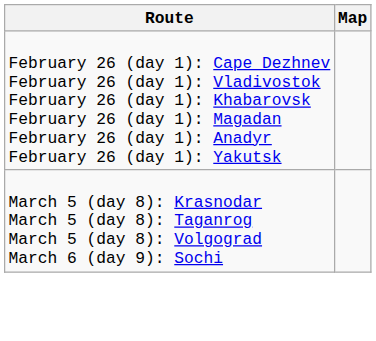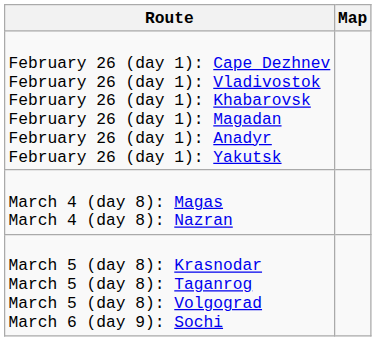+ row: (121, 211)
